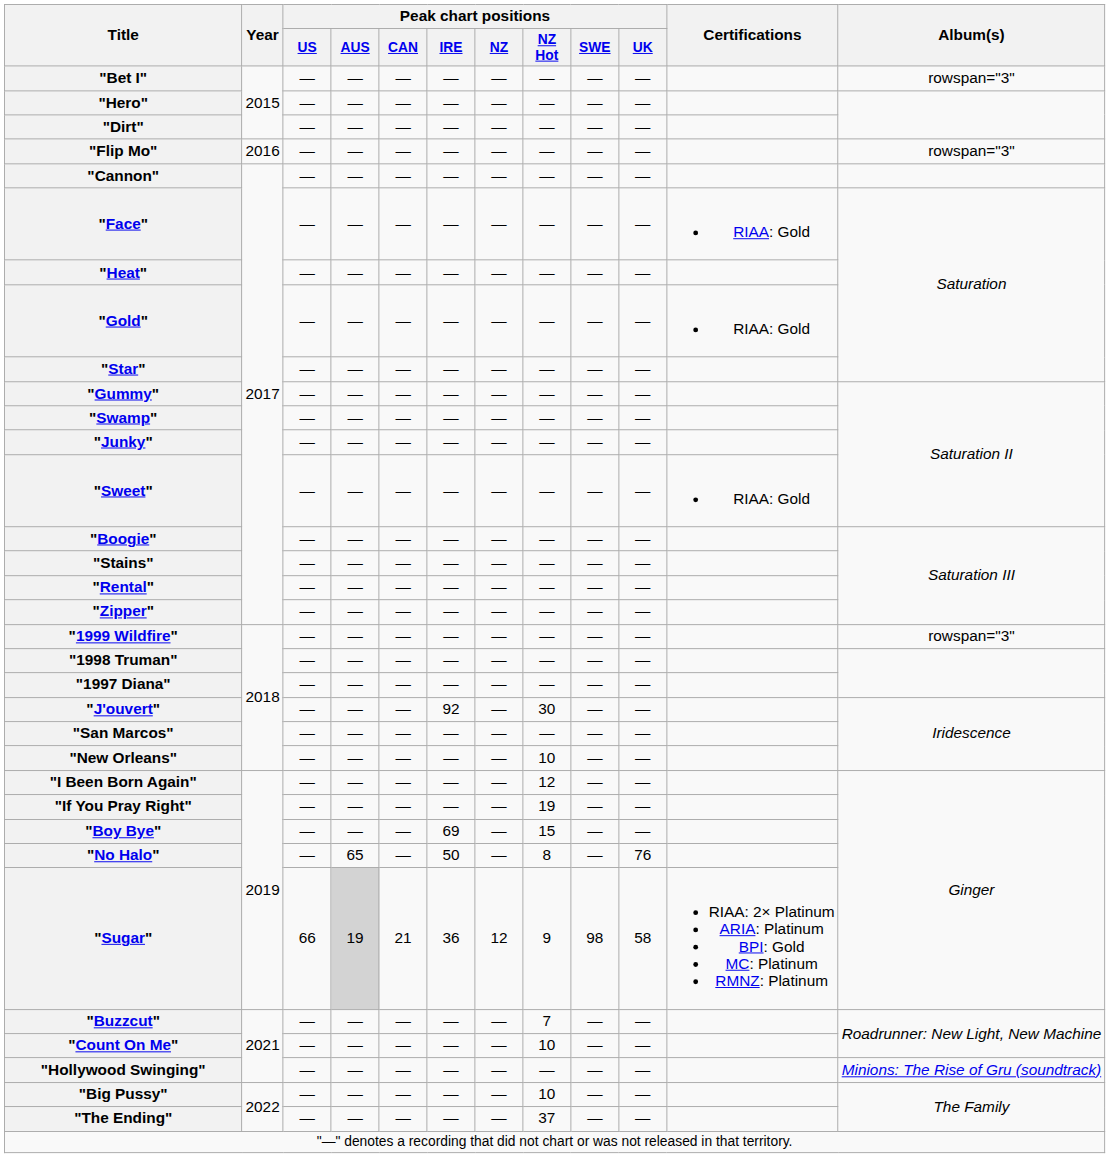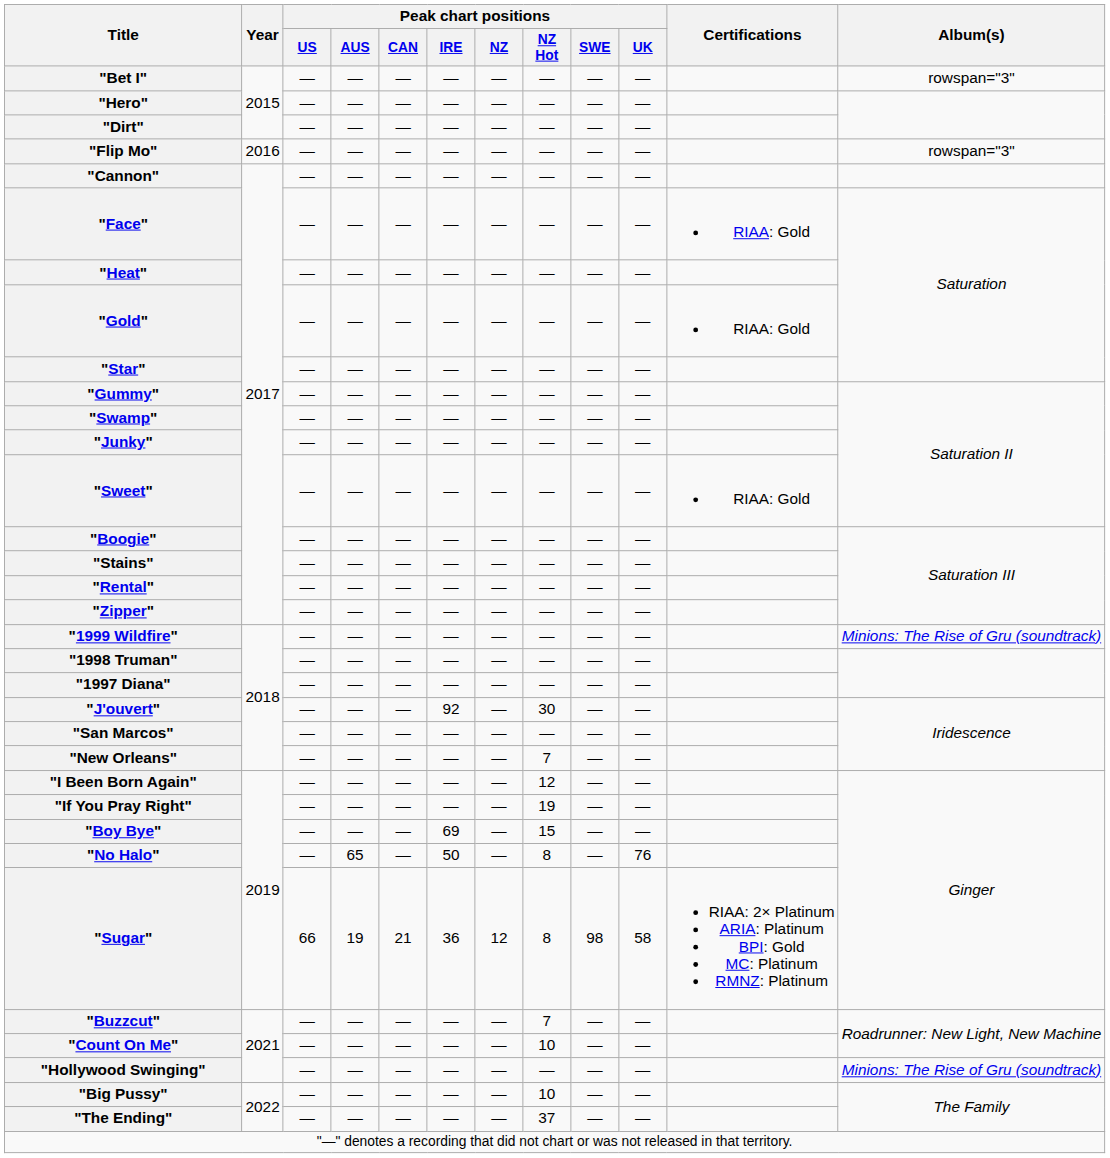(971, 636) rowspan="3" -> (971, 636) Minions: The Rise of Gru (soundtrack)
(547, 758) 10 -> (547, 758) 7
(355, 938) lightgrey background -> (355, 938) no background
(547, 938) 9 -> (547, 938) 8
